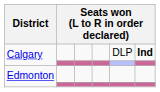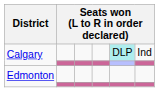(122, 52) no background -> (122, 52) paleturquoise background
(145, 52) bold -> (145, 52) normal
